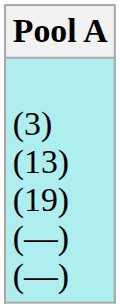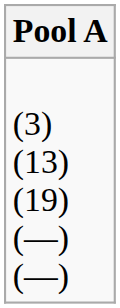(41, 198) paleturquoise background -> (41, 198) no background
